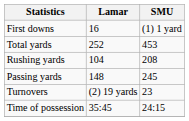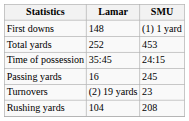(94, 28) 16 -> (96, 28) 148
rows swapped: (36, 60) <-> (45, 108)
(96, 76) 148 -> (94, 76) 16
